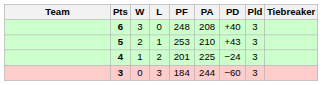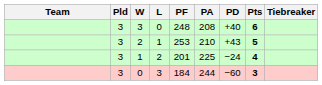columns swapped: (255, 12) <-> (120, 12)
